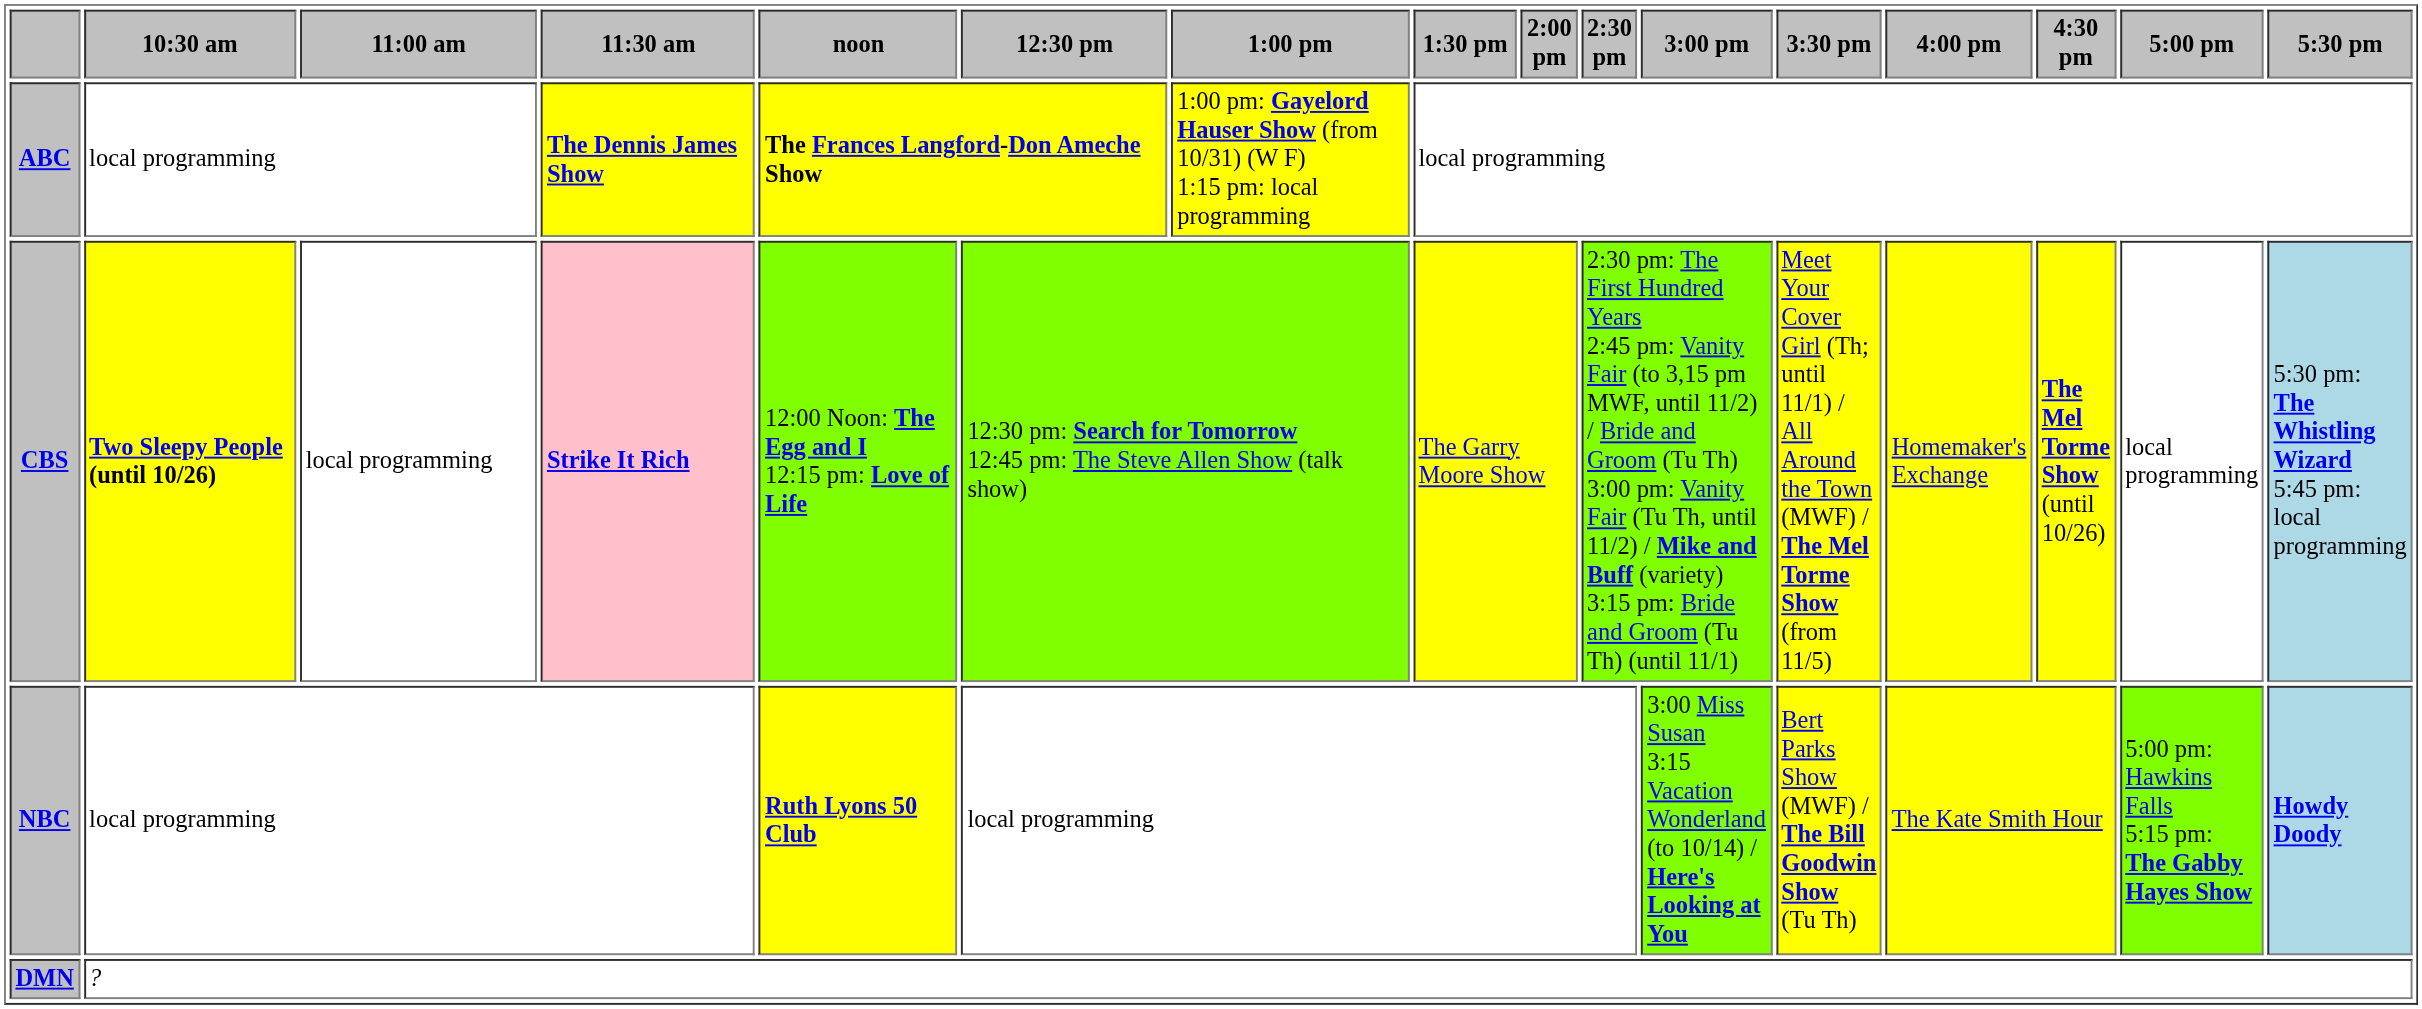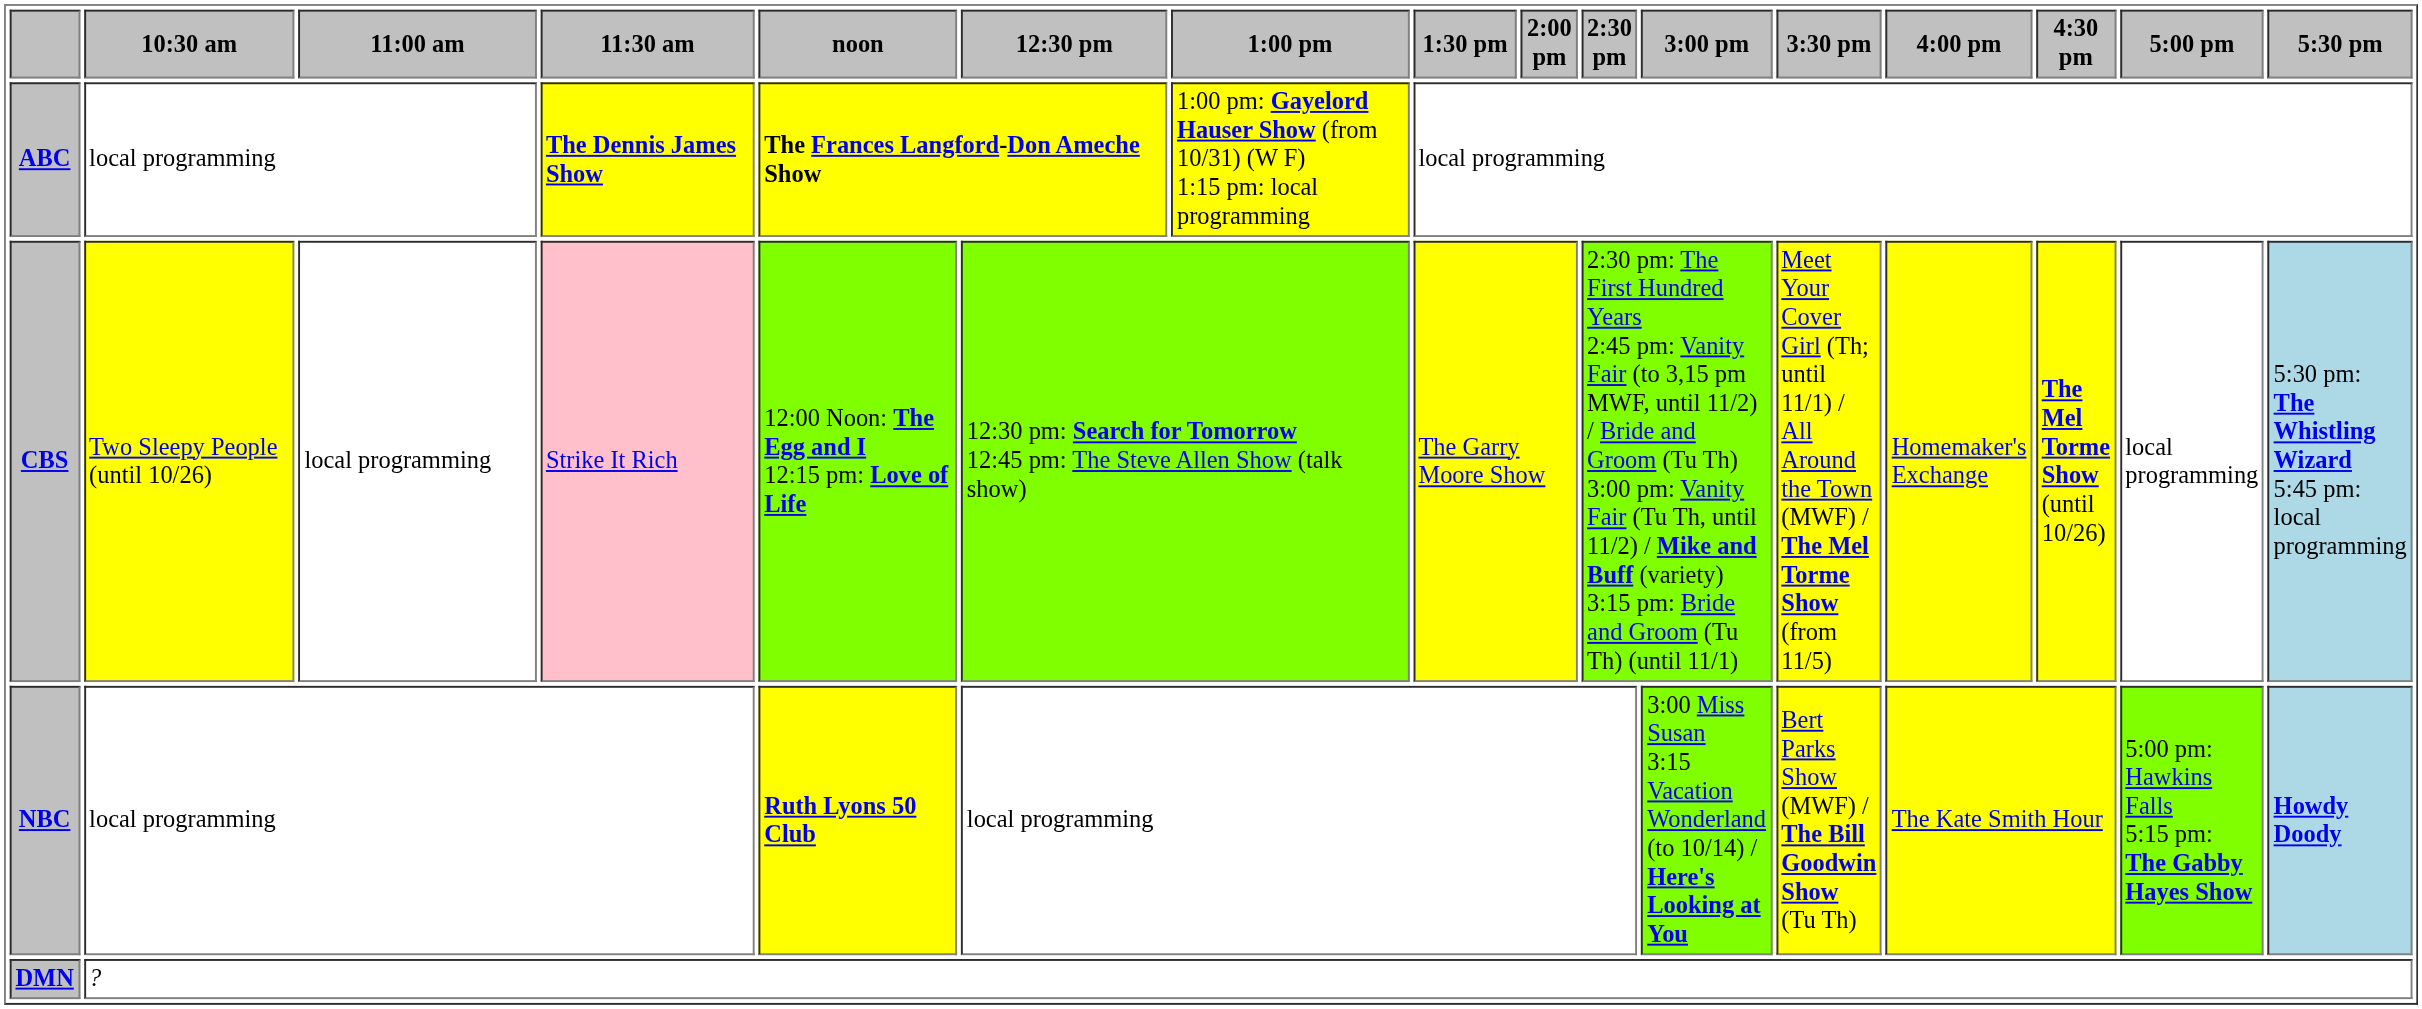(186, 460) bold -> (183, 460) normal
(618, 460) bold -> (612, 460) normal
